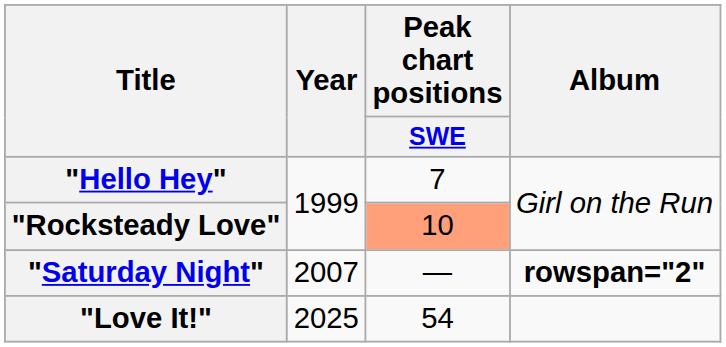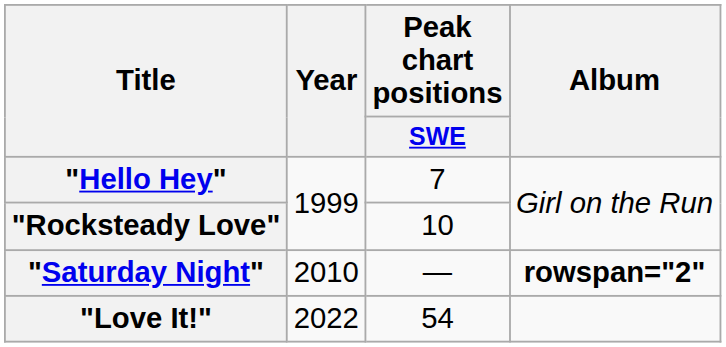(437, 225) lightsalmon background -> (437, 225) no background
(326, 272) 2007 -> (326, 272) 2010
(326, 318) 2025 -> (326, 318) 2022
